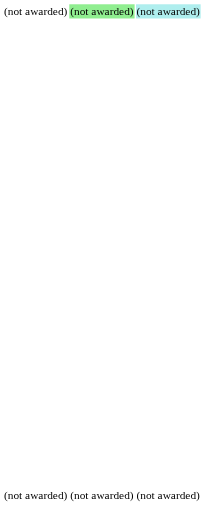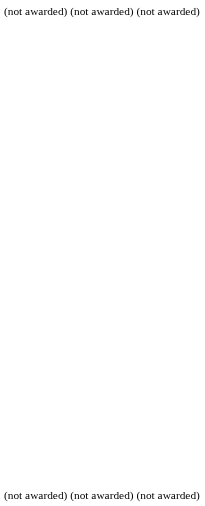(102, 11) lightgreen background -> (102, 11) no background
(168, 11) paleturquoise background -> (168, 11) no background
